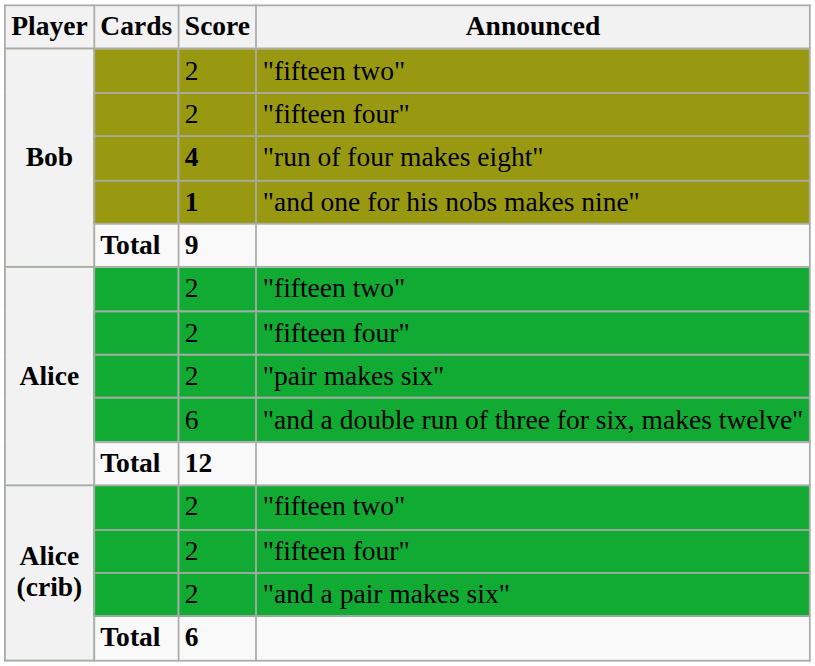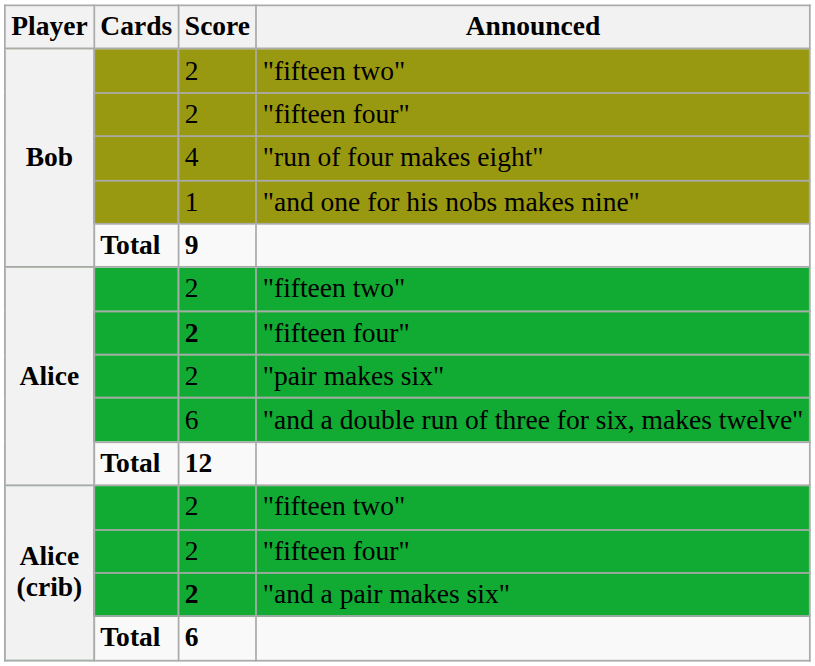(192, 157) bold -> (192, 157) normal
(192, 201) bold -> (192, 201) normal
(192, 332) normal -> (192, 332) bold
(192, 594) normal -> (192, 594) bold
